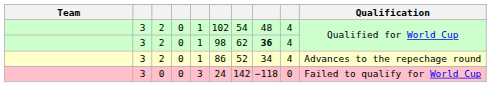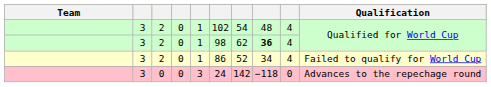(393, 58) Advances to the repechage round -> (393, 58) Failed to qualify for World Cup
(393, 74) Failed to qualify for World Cup -> (393, 74) Advances to the repechage round
